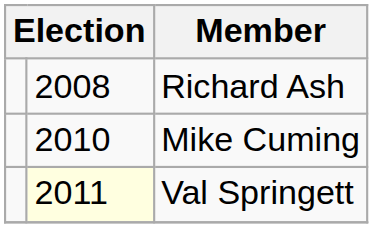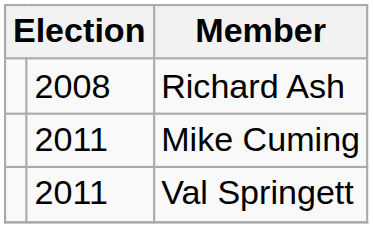(73, 139) 2010 -> (71, 139) 2011
(71, 193) lightyellow background -> (71, 193) no background
